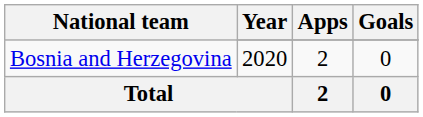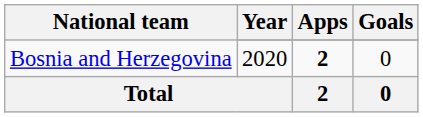(323, 58) normal -> (323, 58) bold
